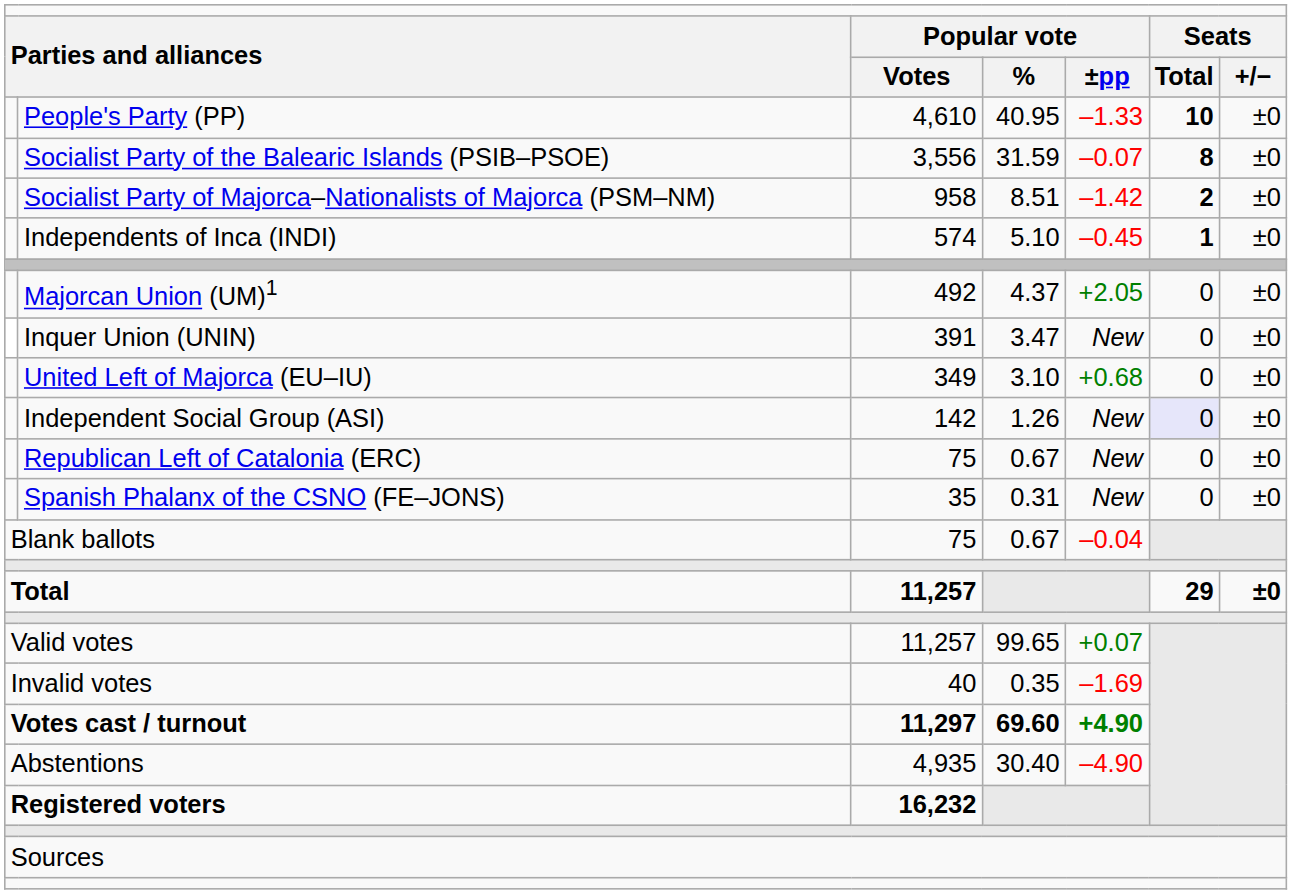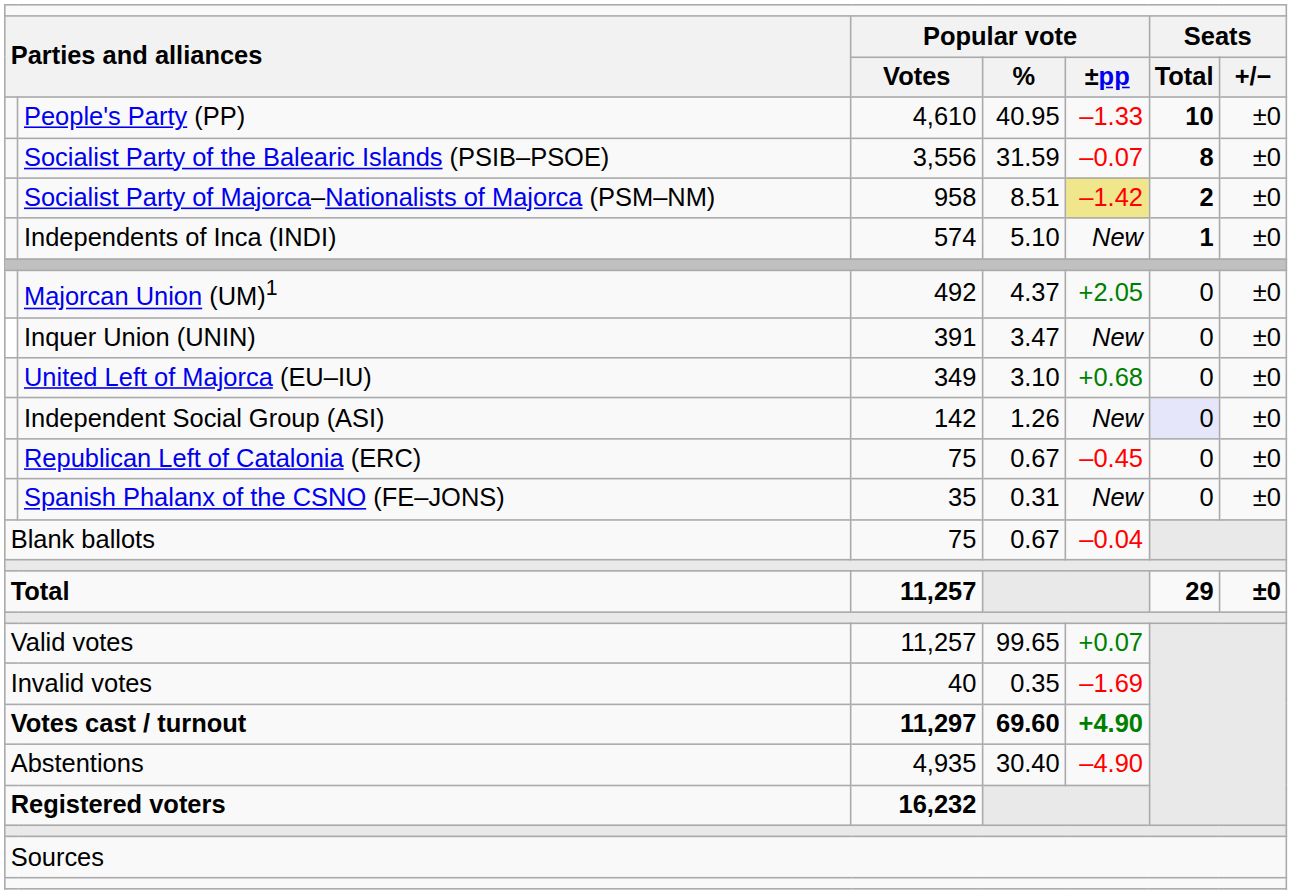(1111, 197) no background -> (1111, 197) khaki background
(1111, 238) –0.45 -> (1117, 238) New
(1117, 458) New -> (1111, 458) –0.45
